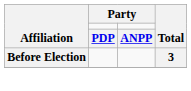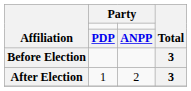+ row: (47, 76)
